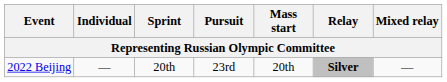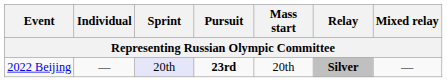(164, 67) no background -> (164, 67) lavender background
(224, 67) normal -> (224, 67) bold
